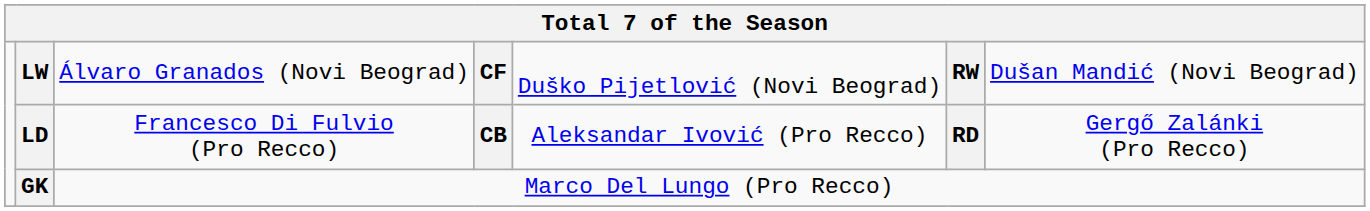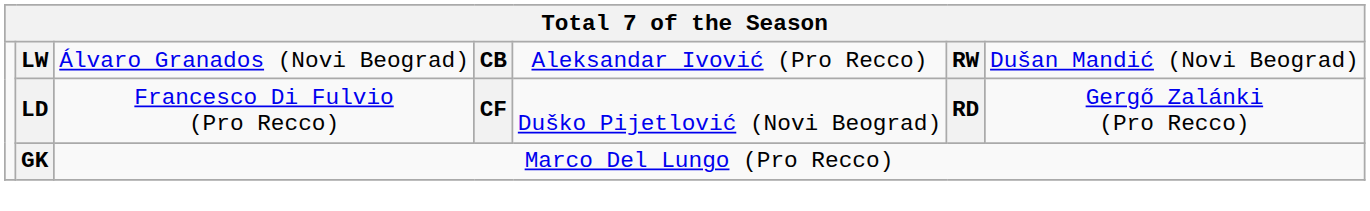(493, 74) CF -> (493, 60) CB
(729, 87) Duško Pijetlović (Novi Beograd) -> (729, 60) Aleksandar Ivović (Pro Recco)
(493, 137) CB -> (493, 111) CF
(729, 137) Aleksandar Ivović (Pro Recco) -> (729, 124) Duško Pijetlović (Novi Beograd)
